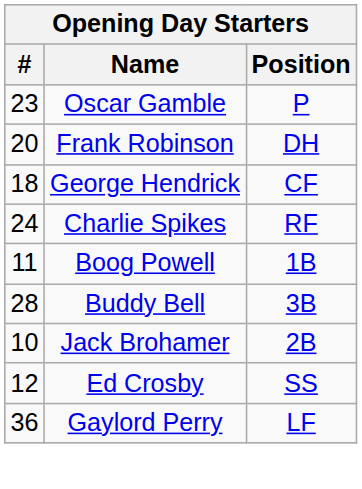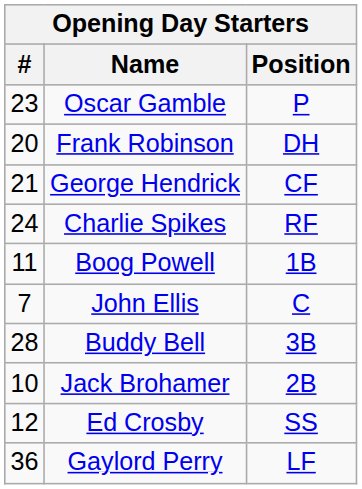(25, 183) 18 -> (25, 183) 21
+ row: (145, 303)
